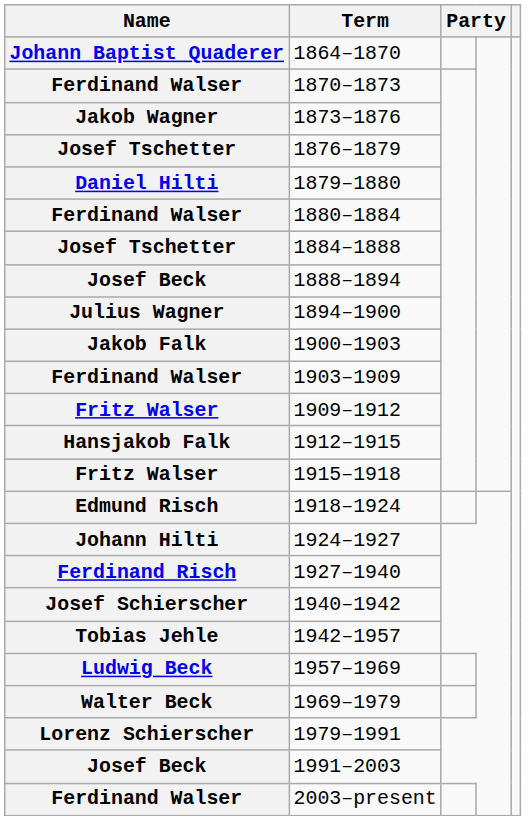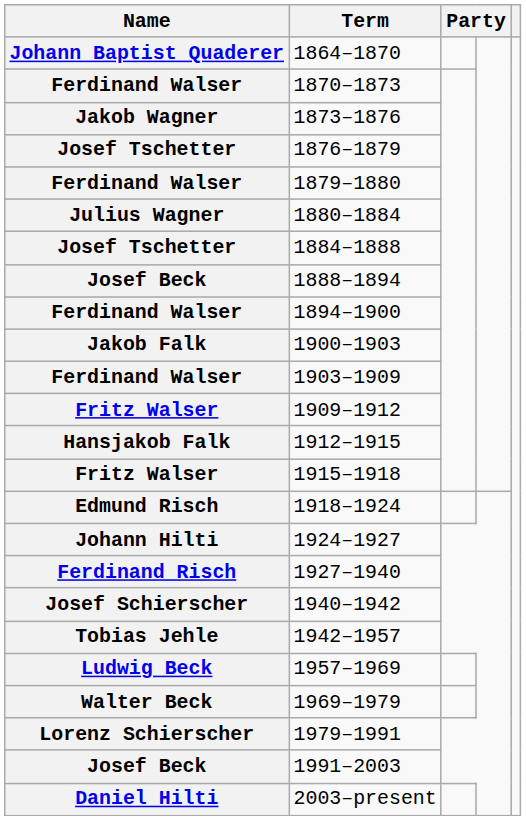(147, 183) Daniel Hilti -> (147, 183) Ferdinand Walser
(147, 215) Ferdinand Walser -> (147, 215) Julius Wagner
(147, 313) Julius Wagner -> (147, 313) Ferdinand Walser
(147, 799) Ferdinand Walser -> (147, 799) Daniel Hilti
